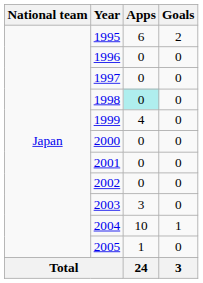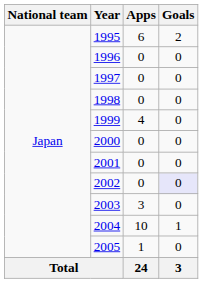(141, 99) paleturquoise background -> (141, 99) no background
(178, 183) no background -> (178, 183) lavender background
